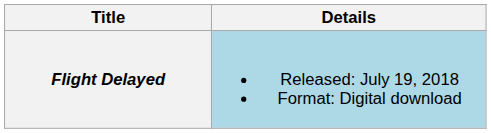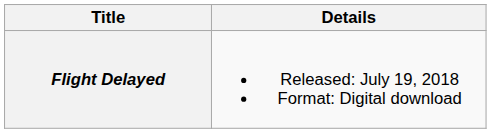(349, 89) lightblue background -> (349, 89) no background
